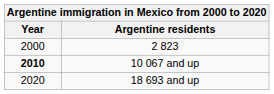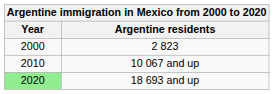(33, 64) bold -> (33, 64) normal
(33, 81) no background -> (33, 81) lightgreen background
